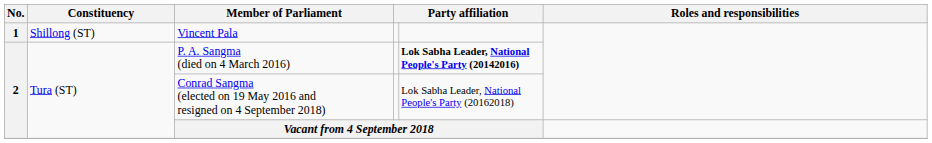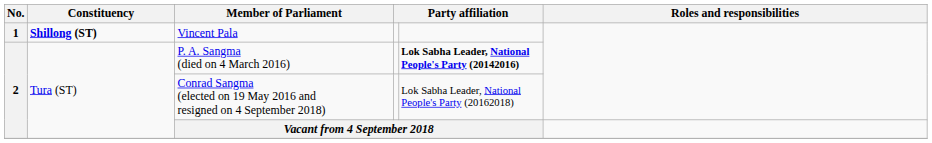(62, 32) normal -> (63, 32) bold
